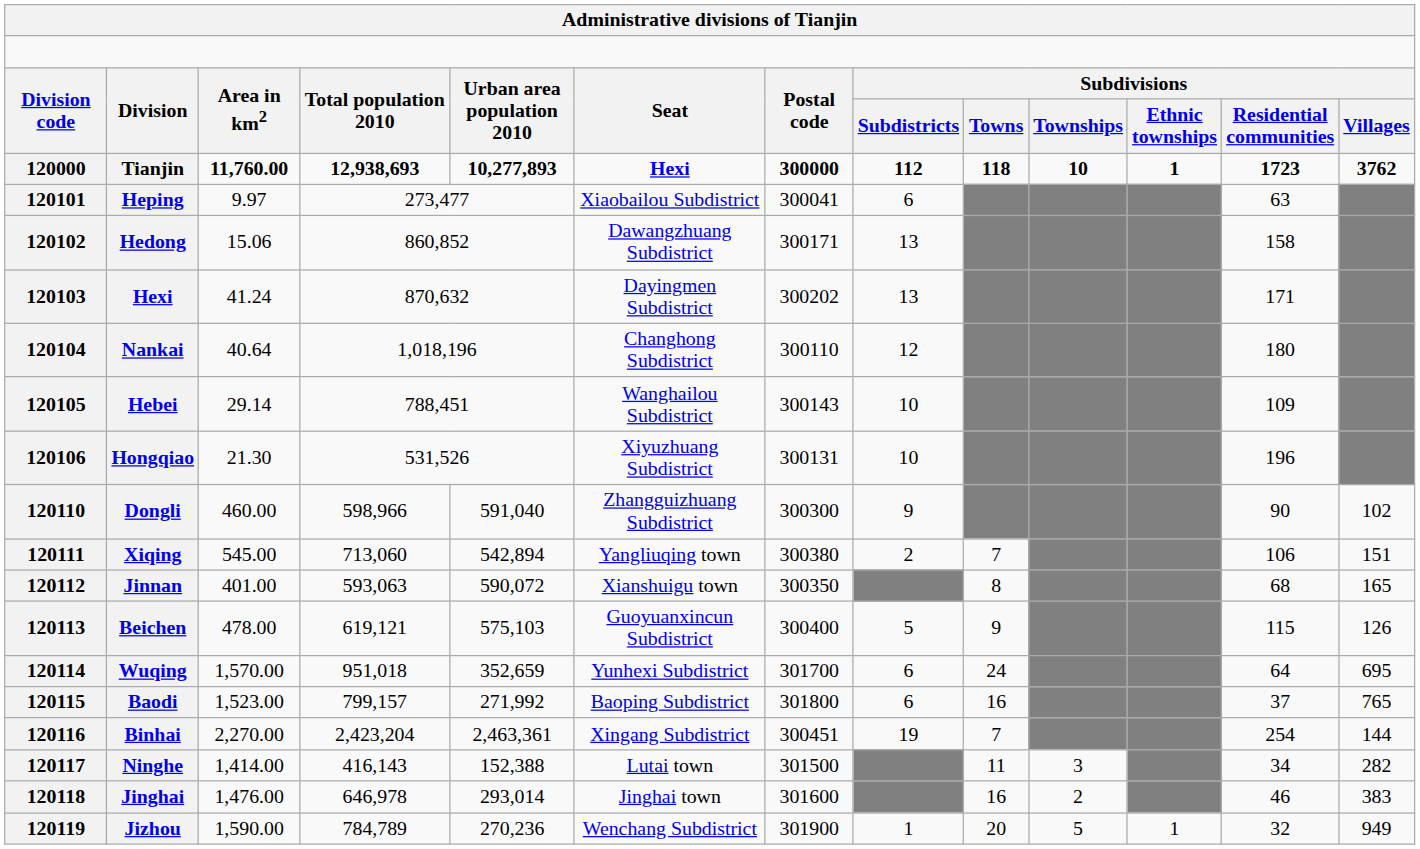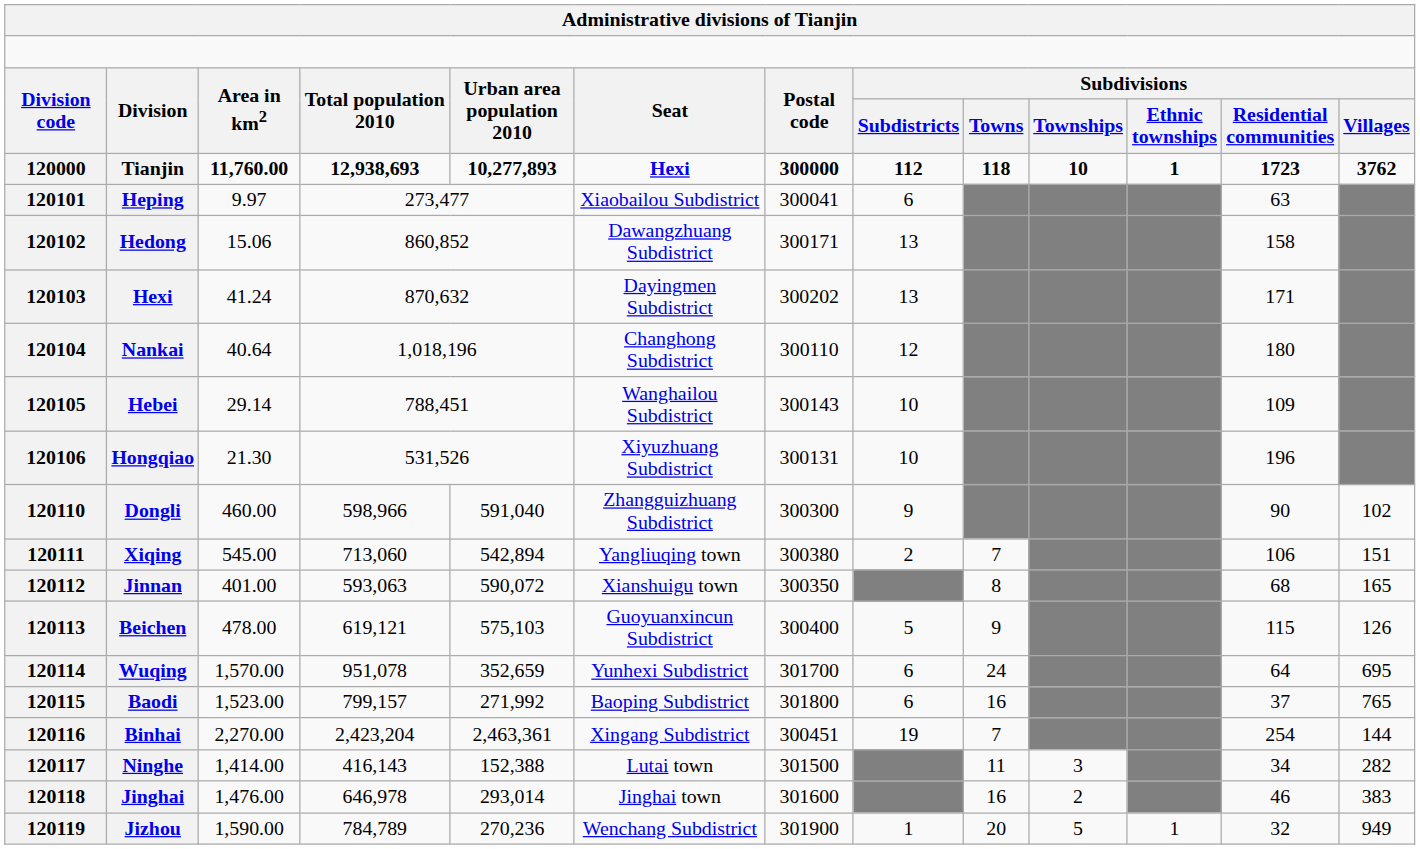(375, 670) 951,018 -> (375, 670) 951,078
